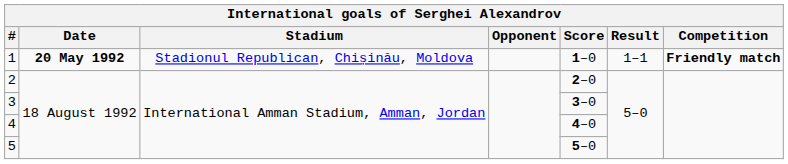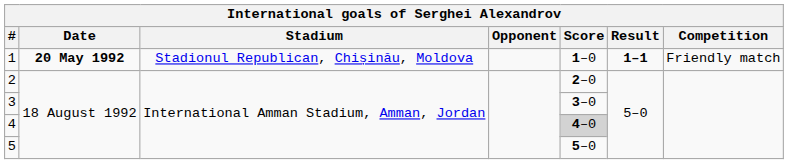(635, 60) normal -> (635, 60) bold
(723, 60) bold -> (723, 60) normal
(584, 126) no background -> (584, 126) lightgrey background
